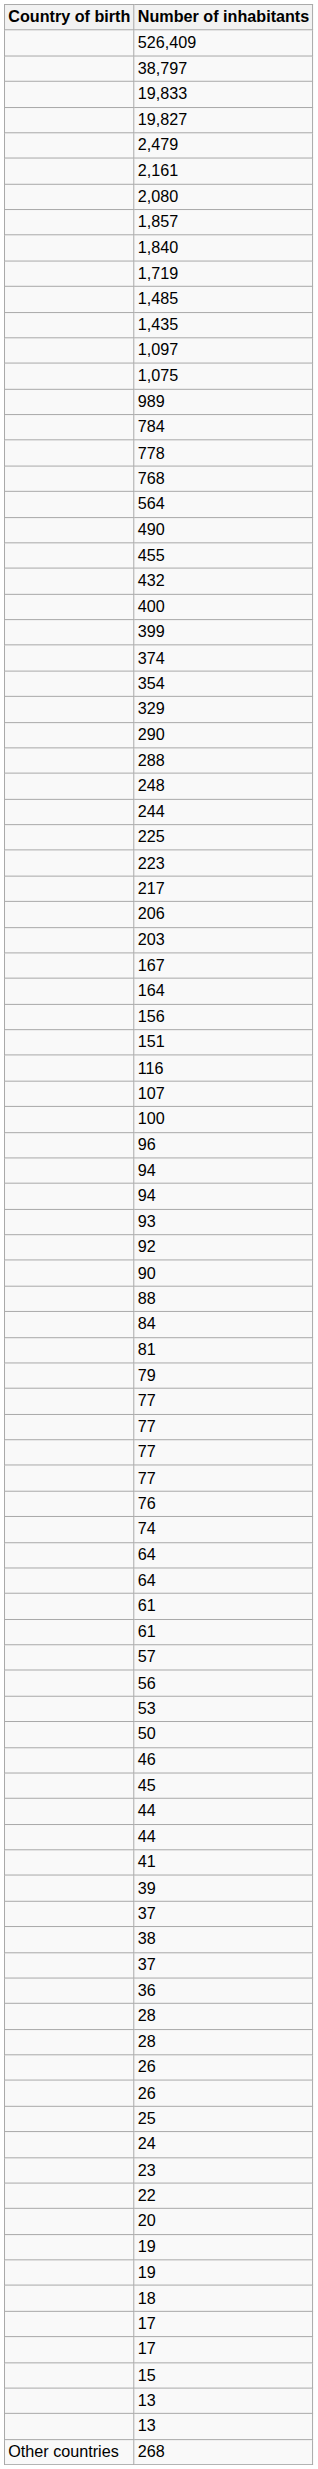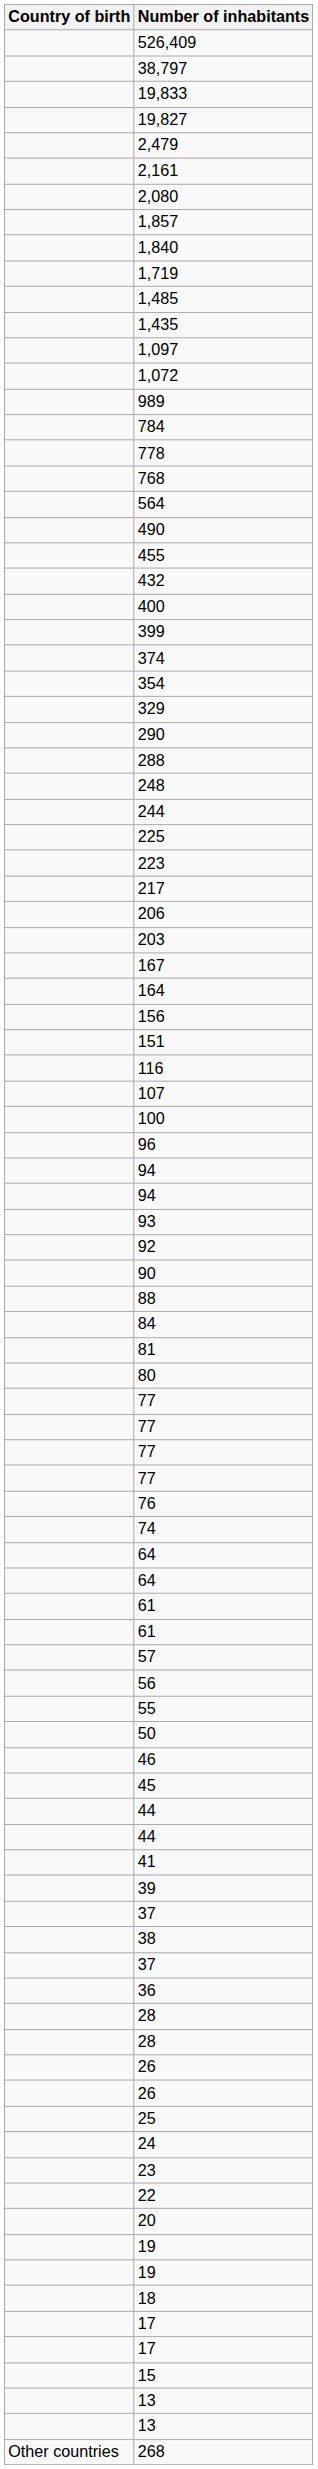(158, 376) 1,075 -> (158, 376) 1,072
(147, 1375) 79 -> (147, 1375) 80
(147, 1708) 53 -> (147, 1708) 55
